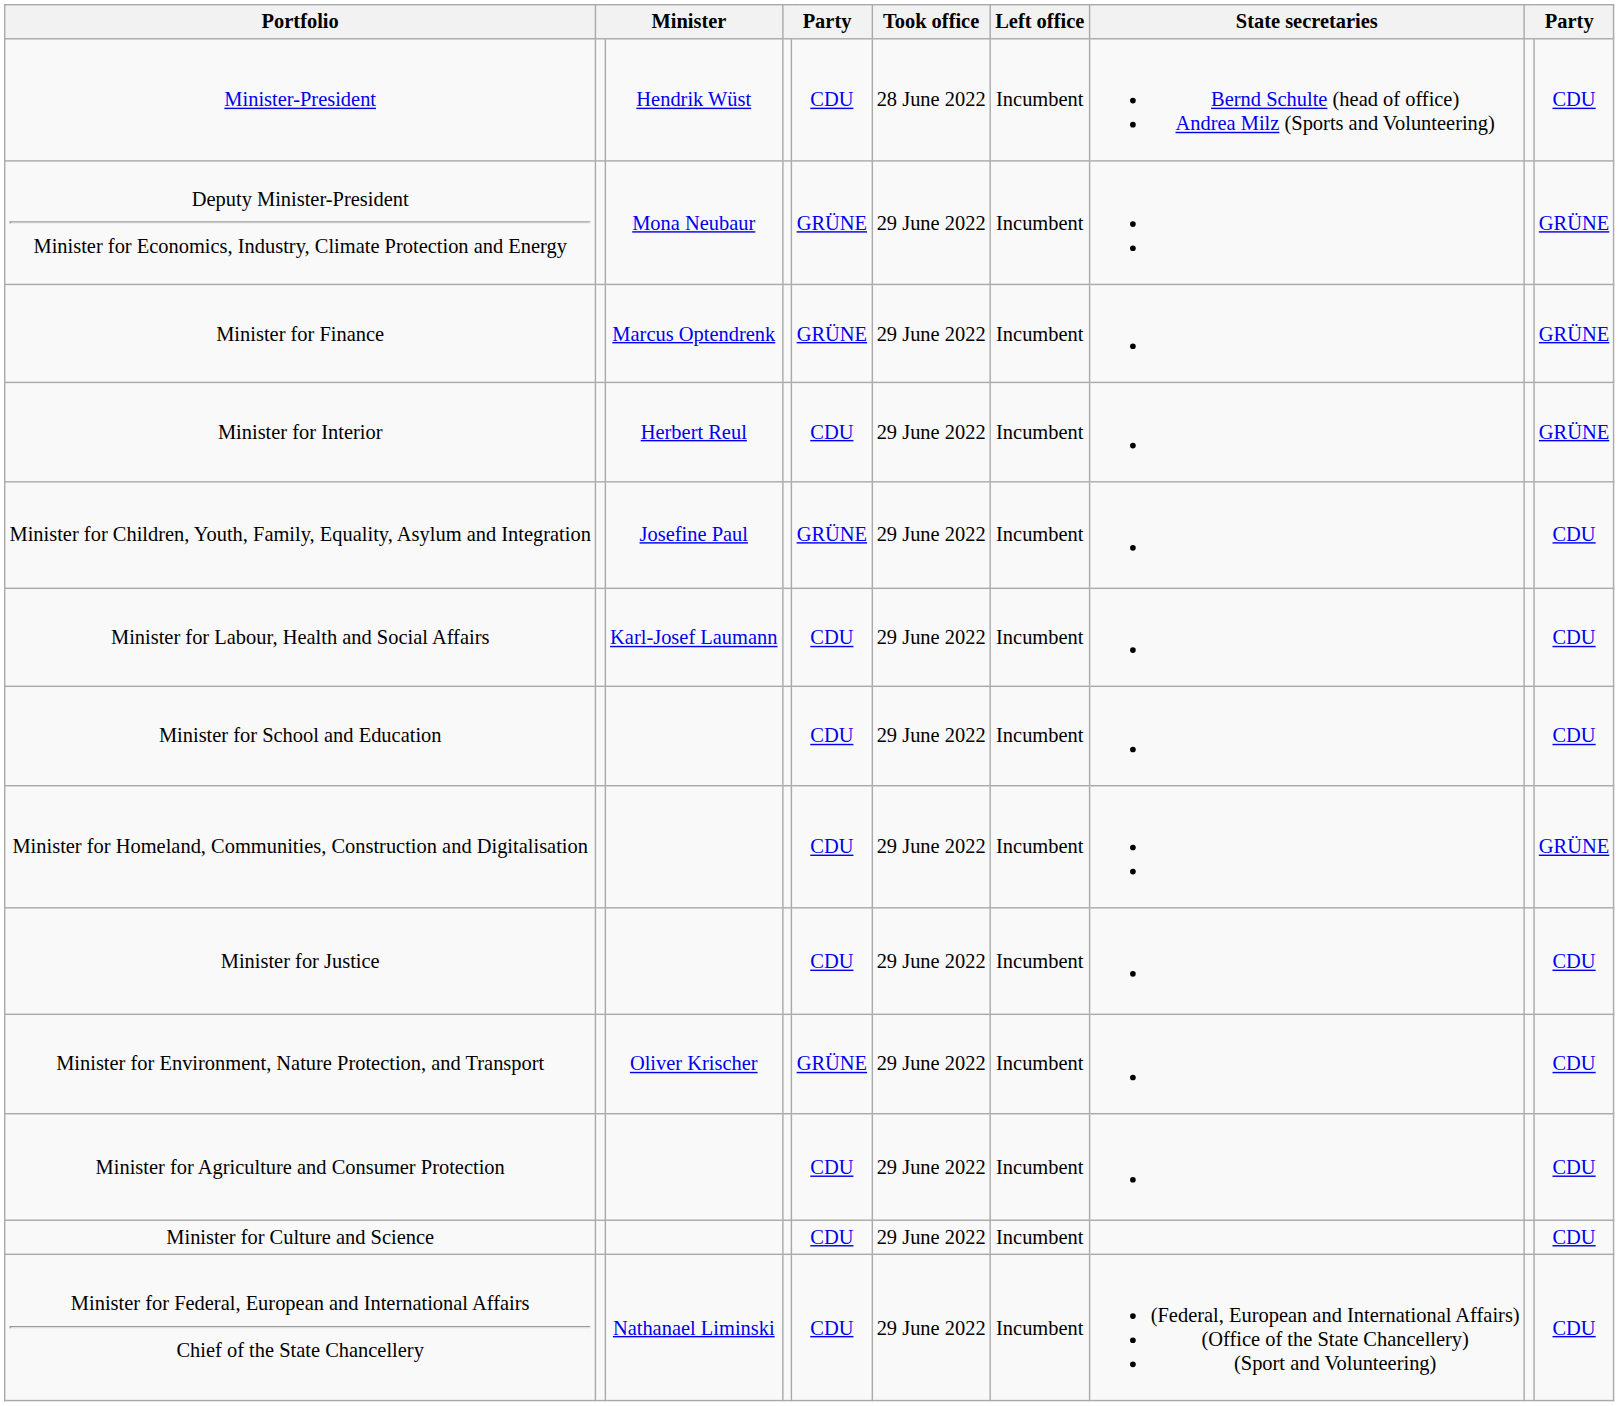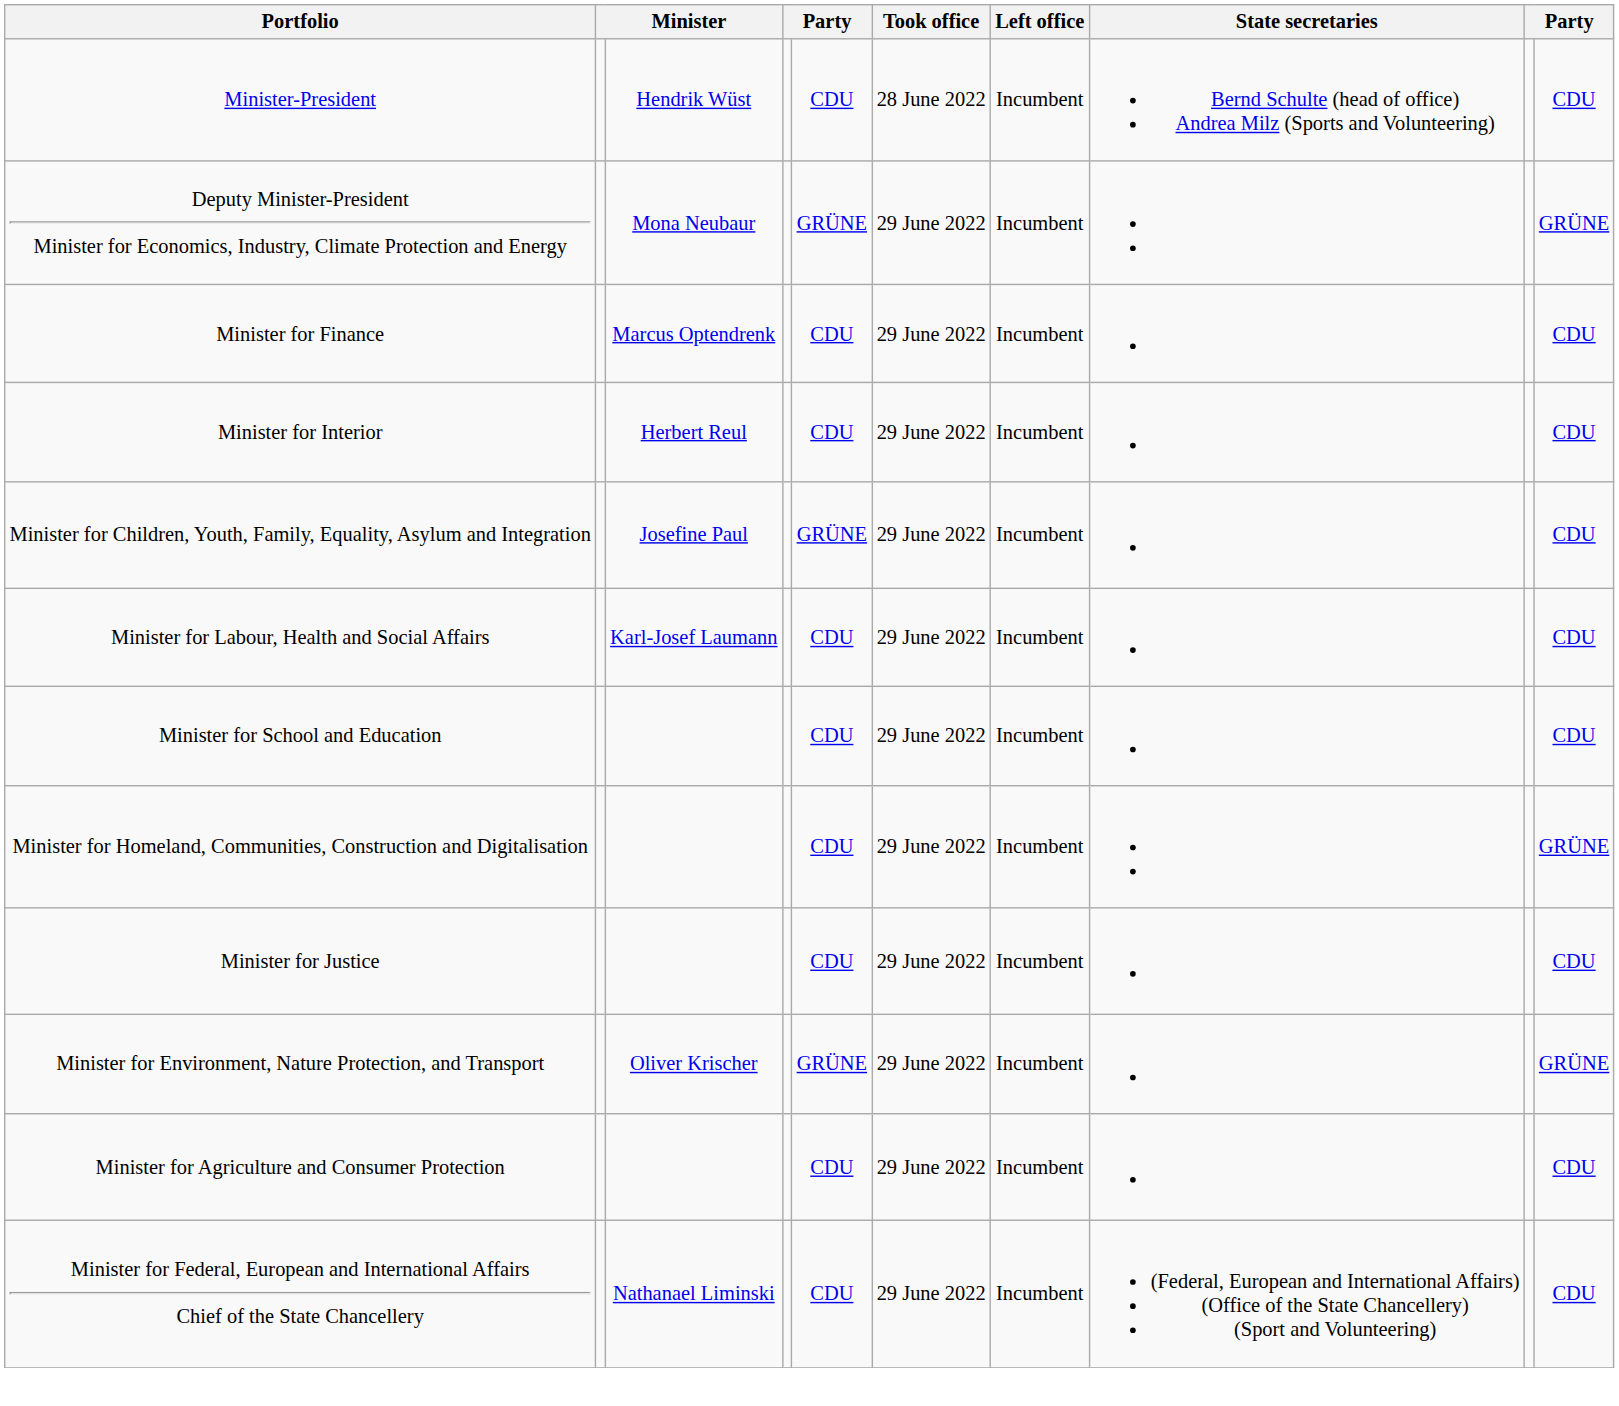(832, 333) GRÜNE -> (832, 333) CDU
(1574, 333) GRÜNE -> (1574, 333) CDU
(1574, 432) GRÜNE -> (1574, 432) CDU
(1574, 1064) CDU -> (1574, 1064) GRÜNE
- row: (300, 1237)
